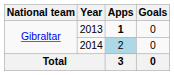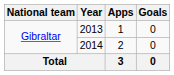(121, 29) bold -> (121, 29) normal
(121, 45) lightblue background -> (121, 45) no background
